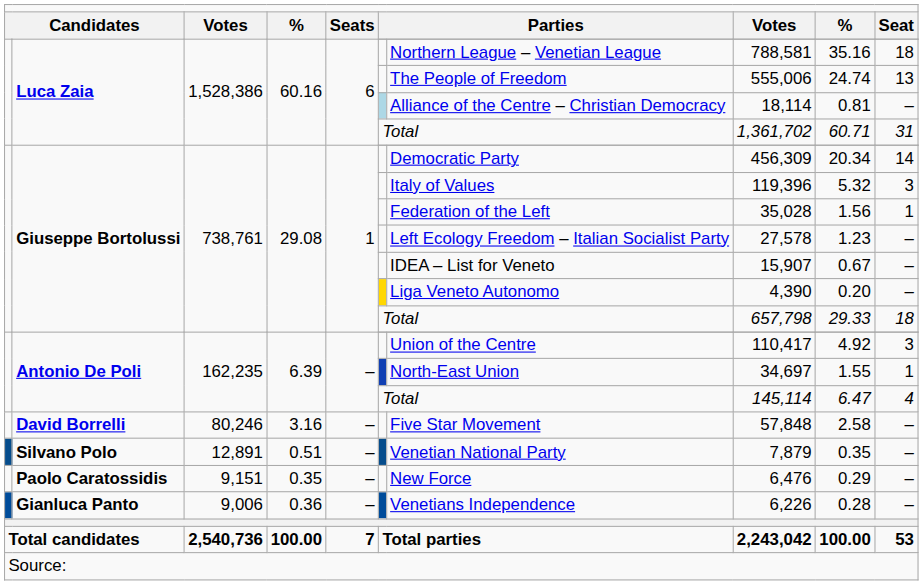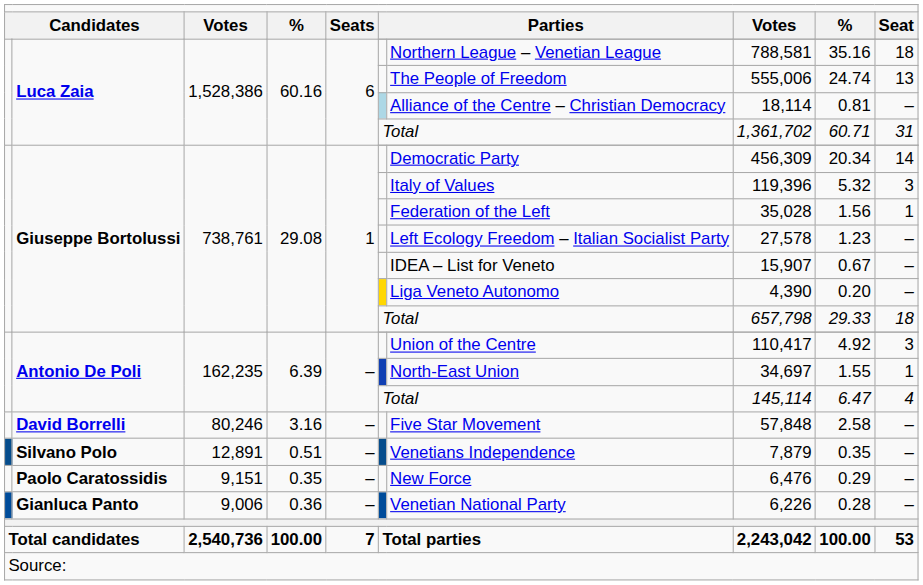(478, 451) Venetian National Party -> (483, 451) Venetians Independence
(483, 505) Venetians Independence -> (478, 505) Venetian National Party
